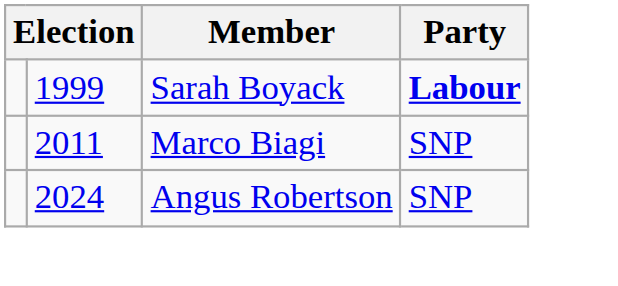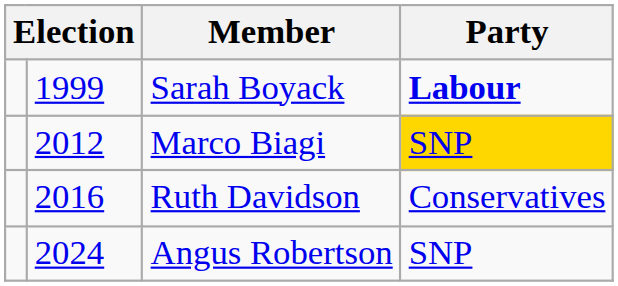(69, 142) 2011 -> (69, 142) 2012
(441, 142) no background -> (441, 142) gold background
+ row: (255, 197)
